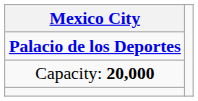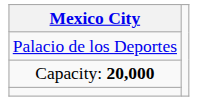(95, 45) bold -> (95, 45) normal
